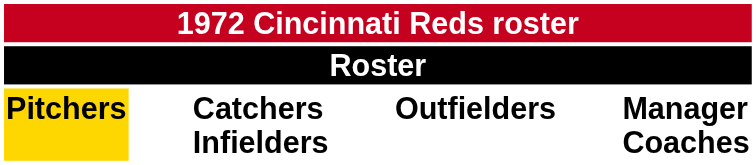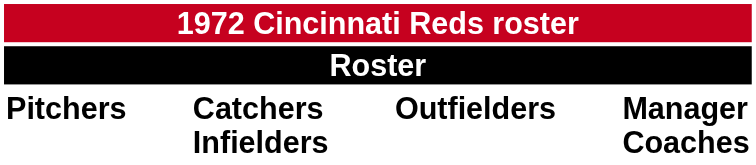(66, 108) gold background -> (66, 108) no background
